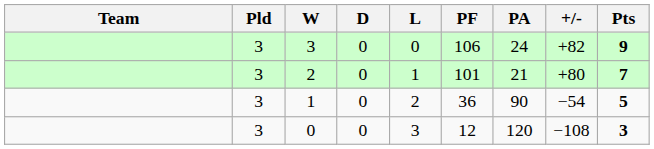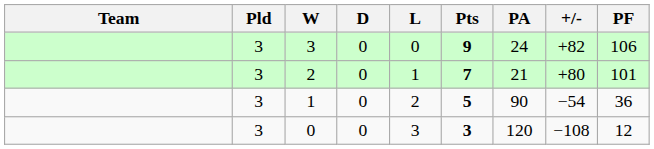columns swapped: (467, 18) <-> (623, 18)
